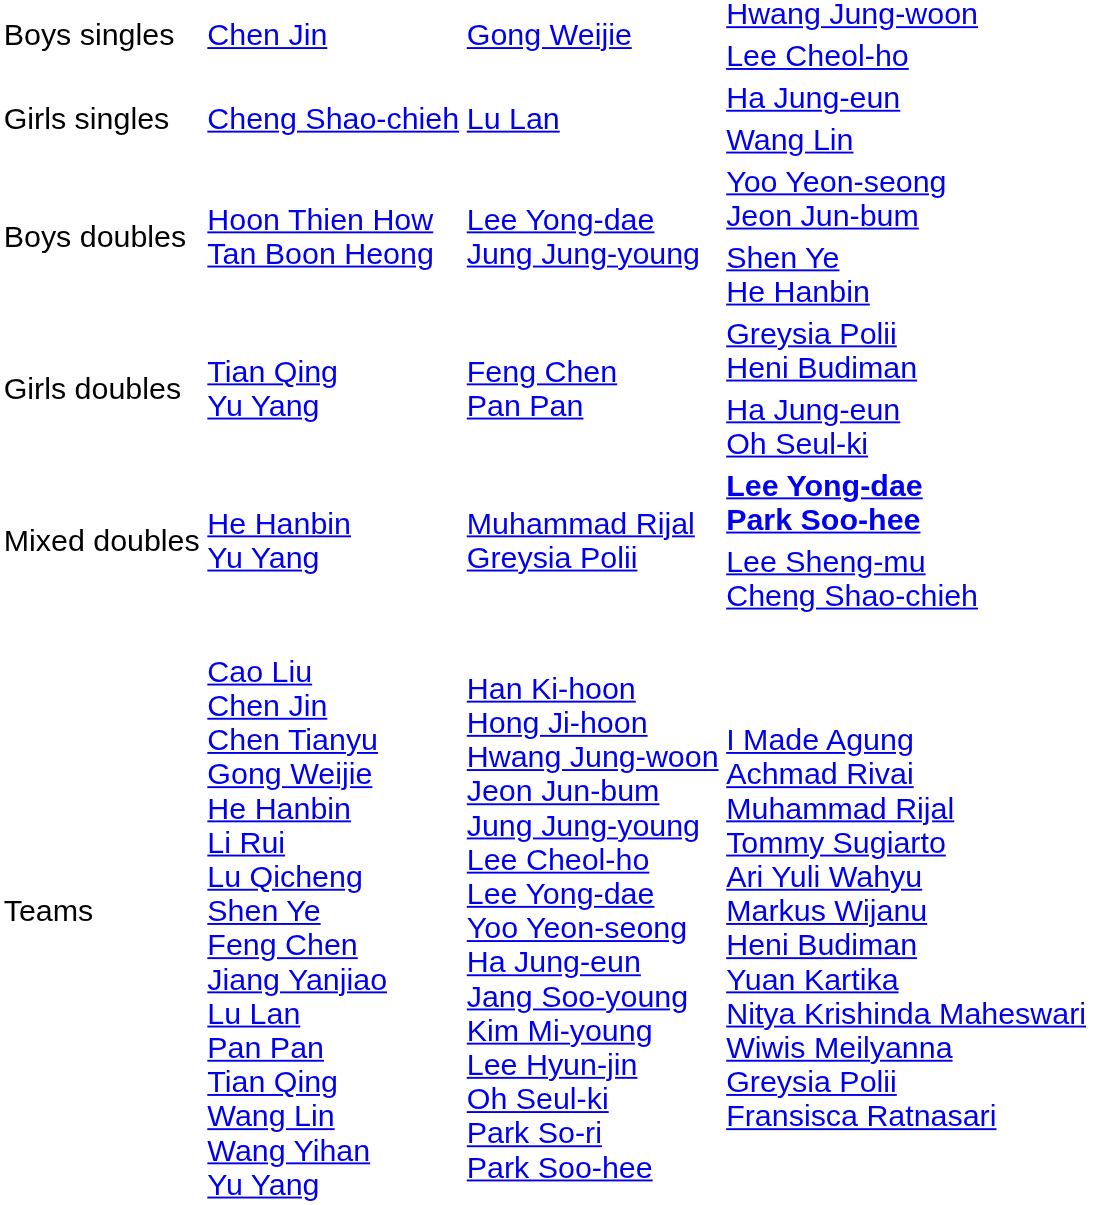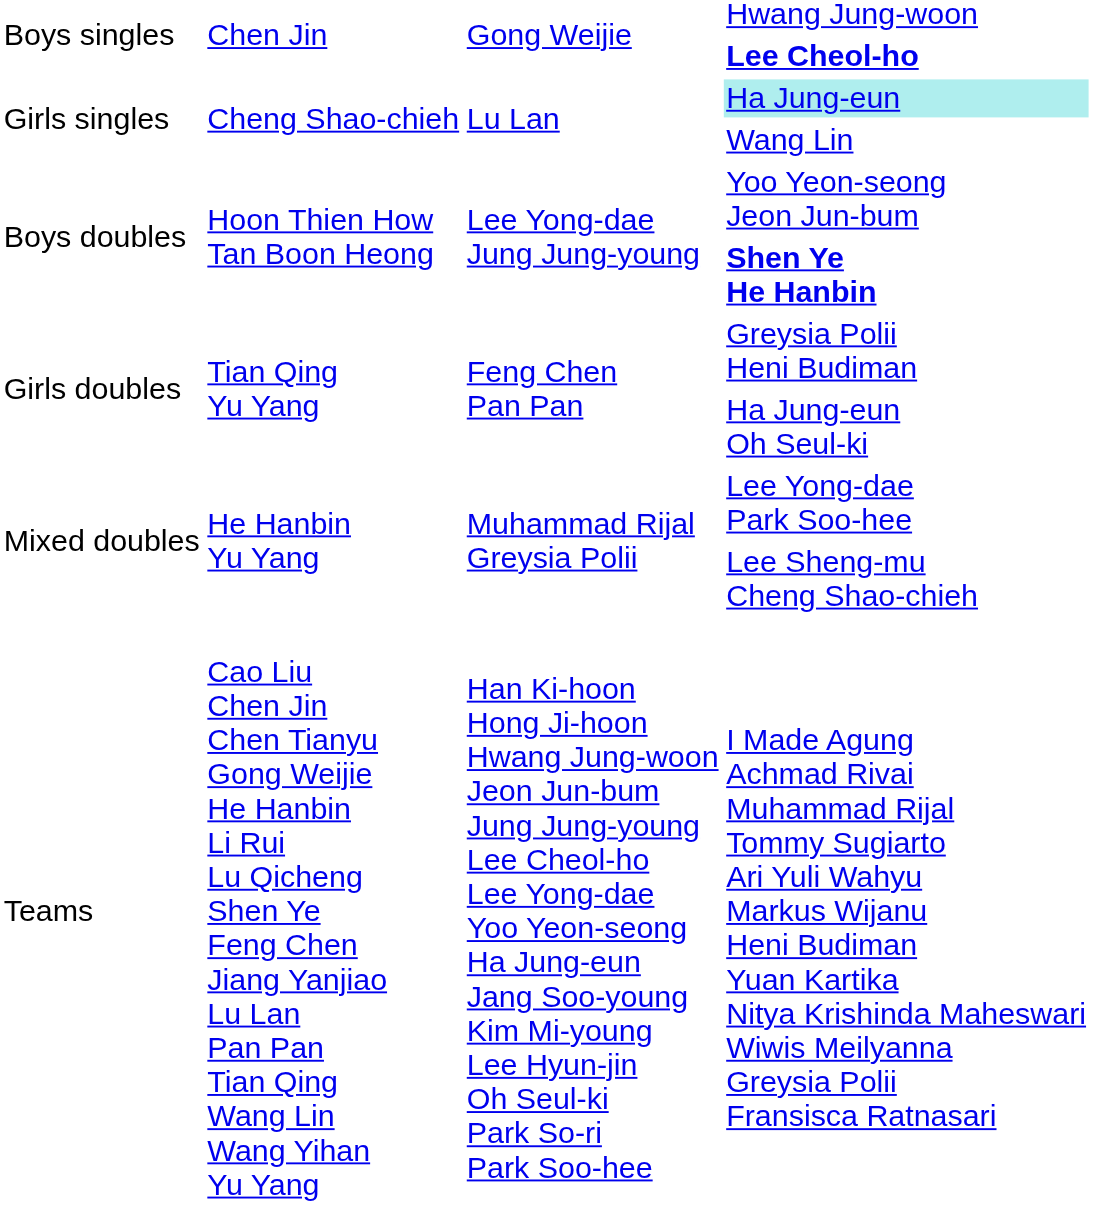(817, 56) normal -> (822, 56) bold
(813, 97) no background -> (813, 97) paleturquoise background
(798, 274) normal -> (801, 274) bold
(824, 502) bold -> (820, 502) normal
